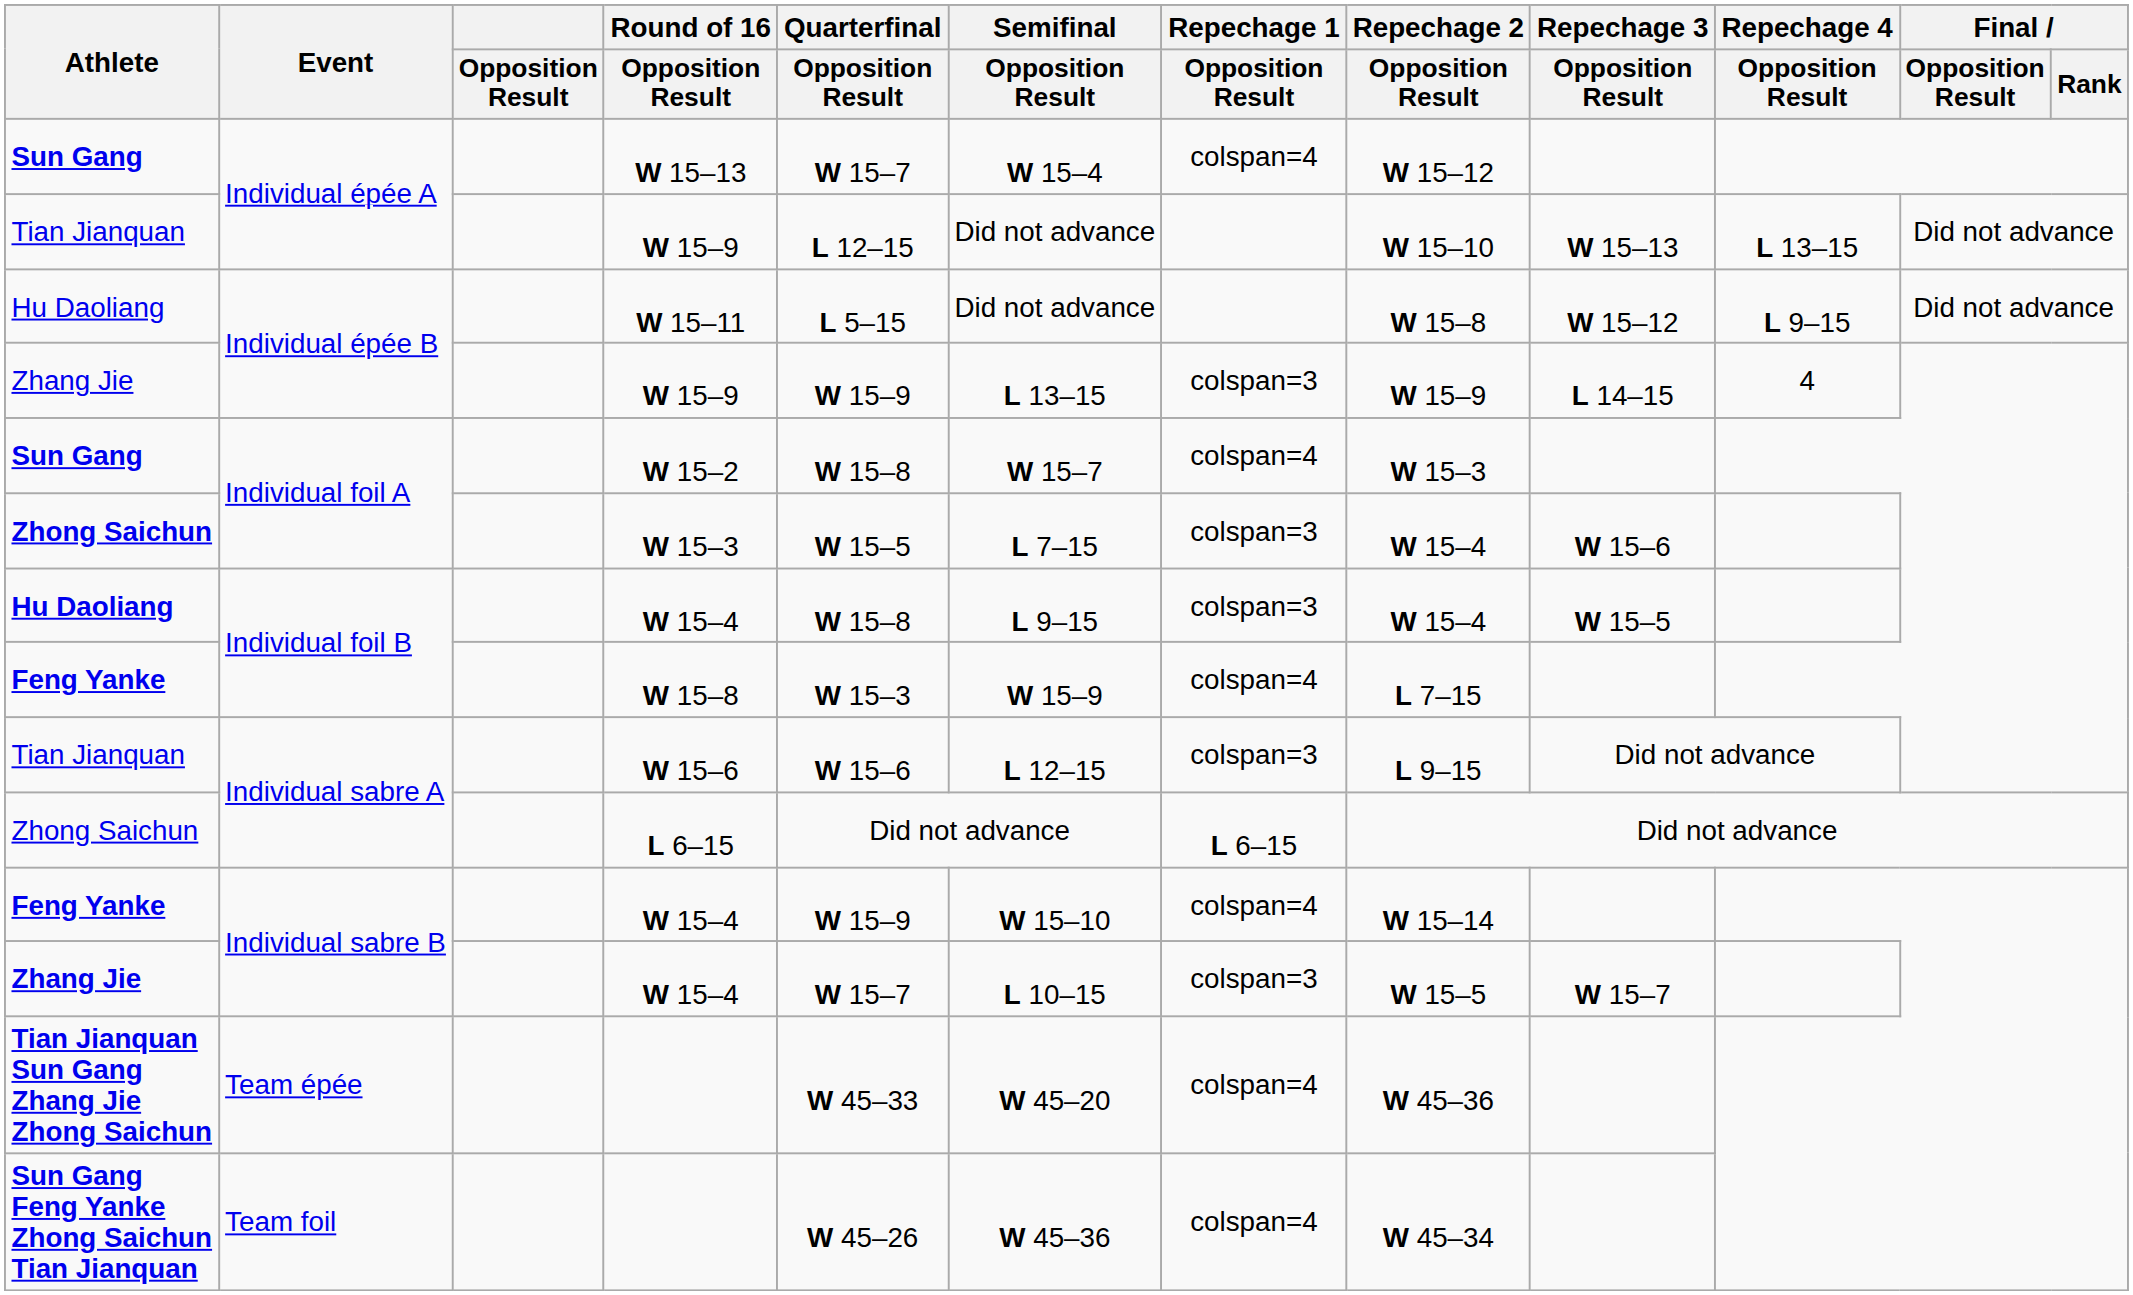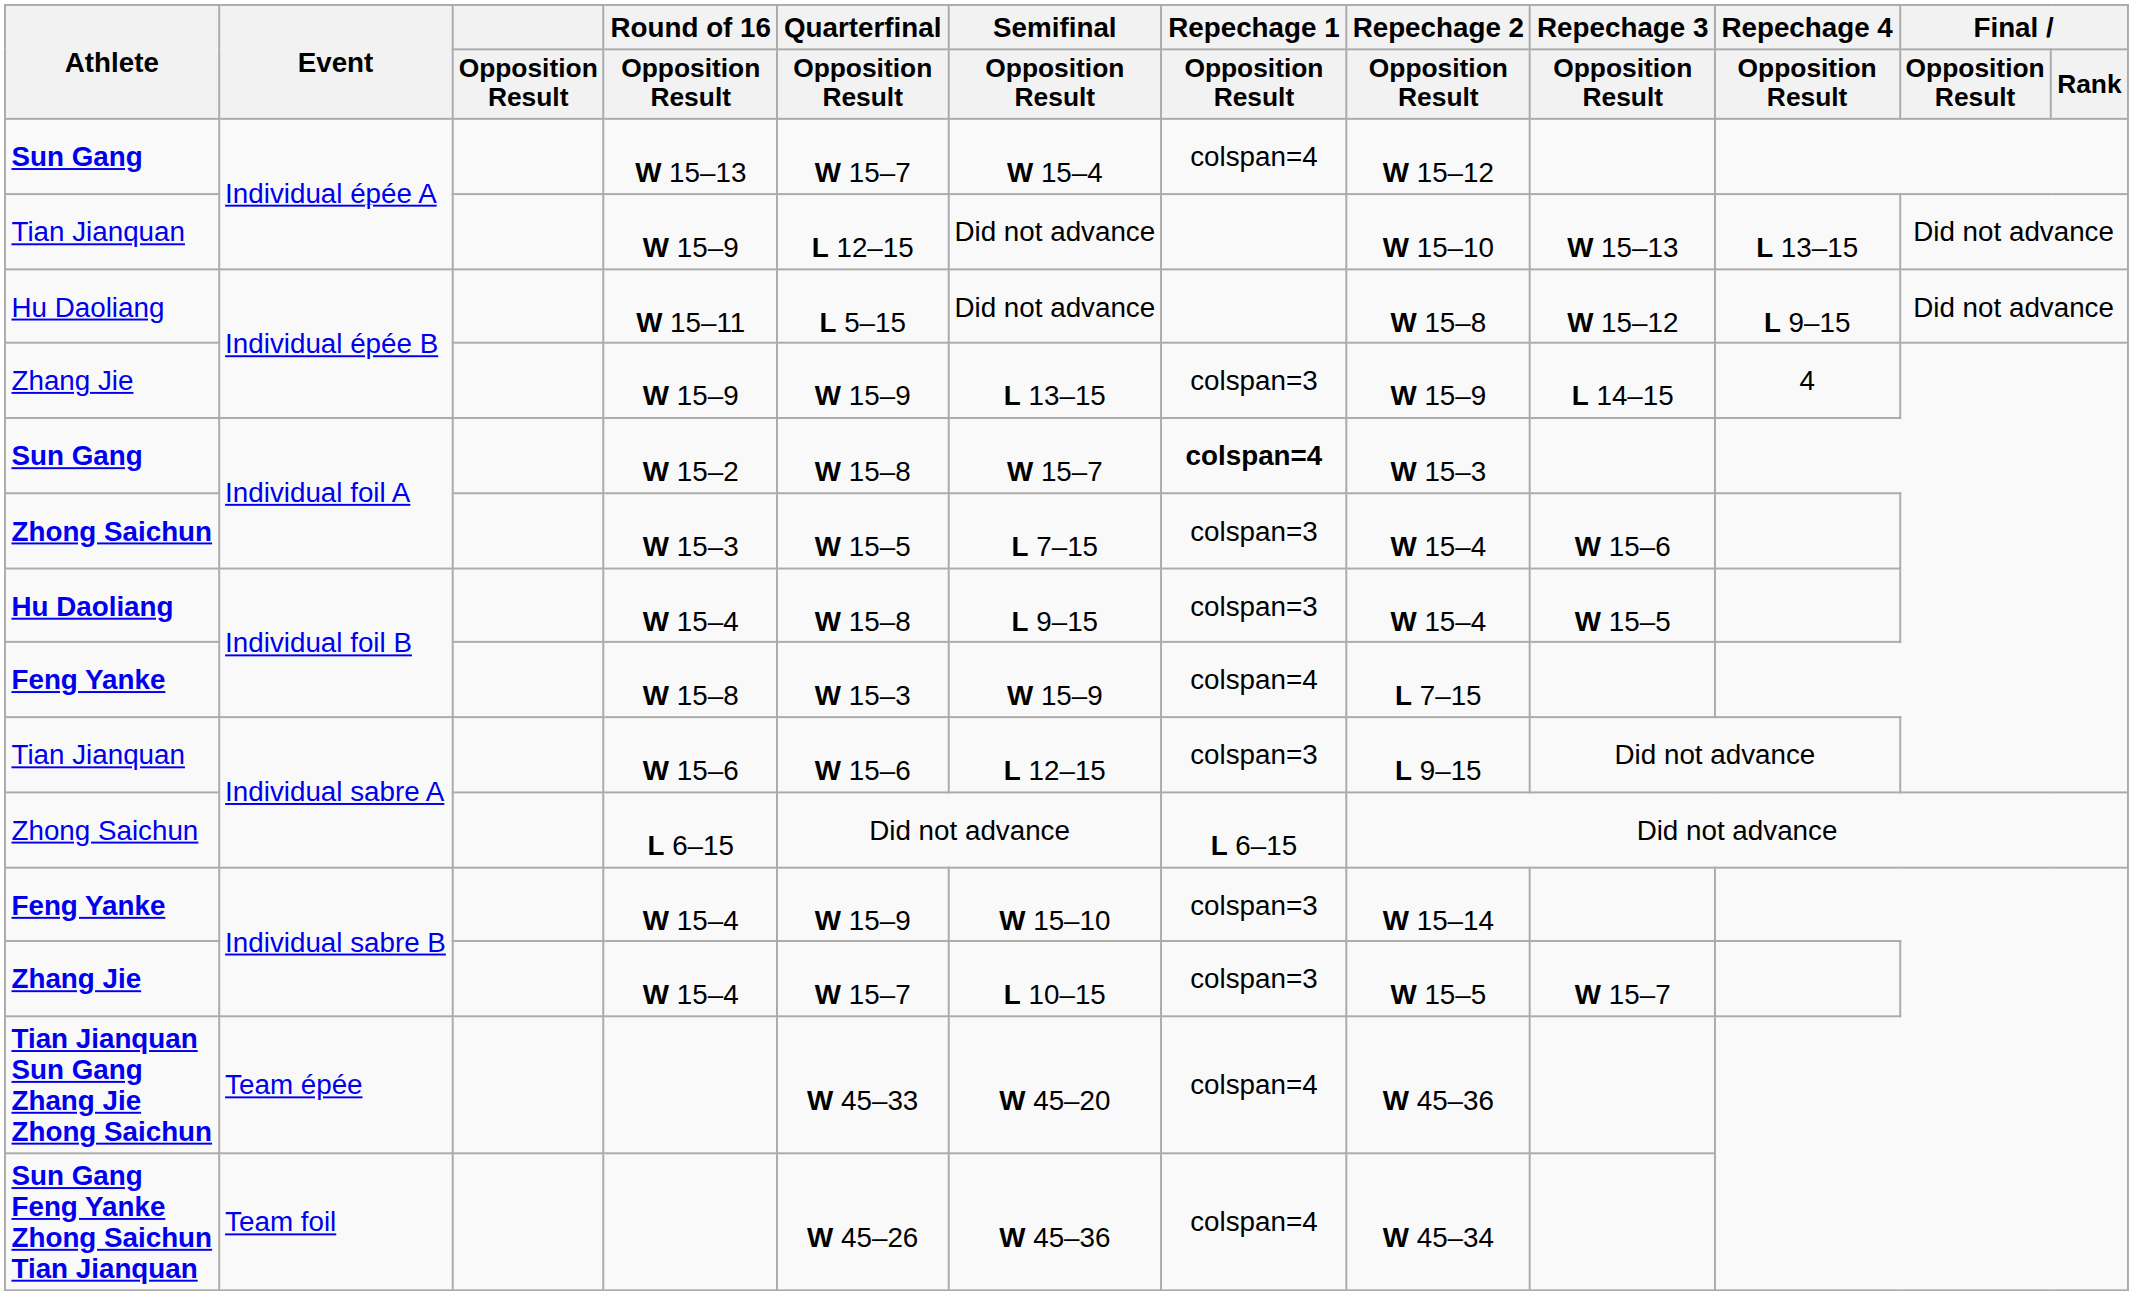(1254, 456) normal -> (1254, 456) bold
(1254, 905) colspan=4 -> (1254, 905) colspan=3
